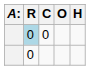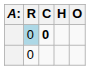columns swapped: (78, 14) <-> (62, 14)
(45, 34) normal -> (45, 34) bold
